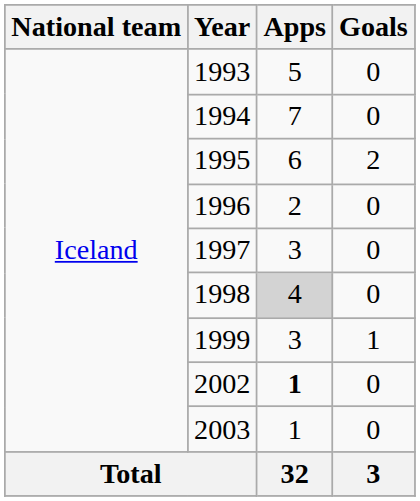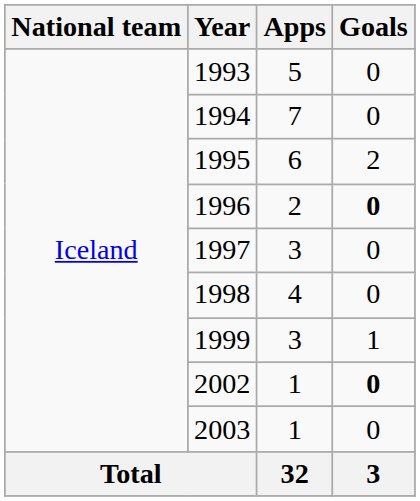(373, 205) normal -> (373, 205) bold
(295, 294) lightgrey background -> (295, 294) no background
(295, 384) bold -> (295, 384) normal
(373, 384) normal -> (373, 384) bold
